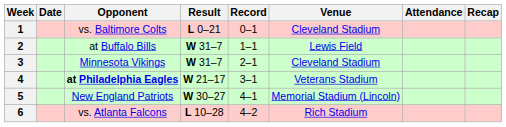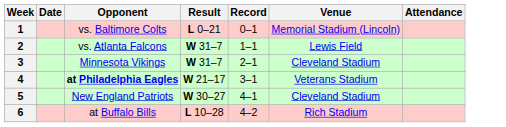- column: (483, 12)
(336, 29) Cleveland Stadium -> (336, 29) Memorial Stadium (Lincoln)
(123, 46) at Buffalo Bills -> (123, 46) vs. Atlanta Falcons
(336, 96) Memorial Stadium (Lincoln) -> (336, 96) Cleveland Stadium
(123, 113) vs. Atlanta Falcons -> (123, 113) at Buffalo Bills
